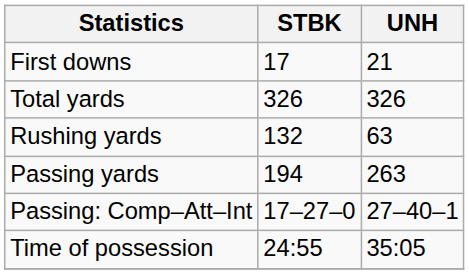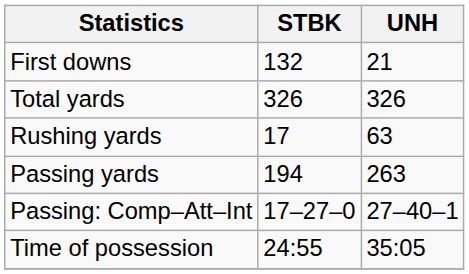(276, 61) 17 -> (283, 61) 132
(283, 136) 132 -> (276, 136) 17
